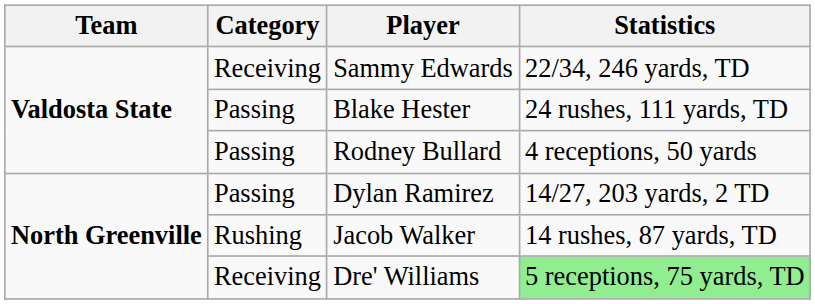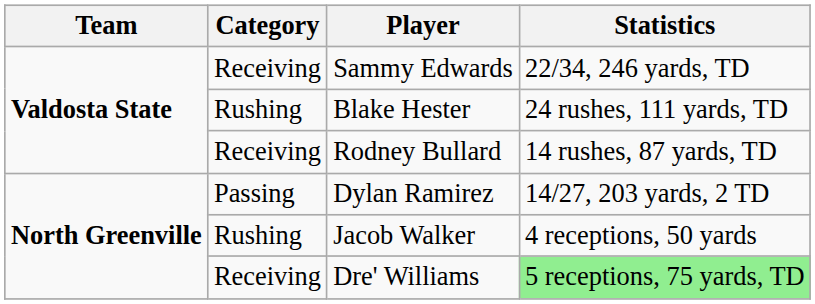(254, 109) Passing -> (258, 109) Rushing
(254, 151) Passing -> (267, 151) Receiving
(641, 151) 4 receptions, 50 yards -> (651, 151) 14 rushes, 87 yards, TD
(651, 235) 14 rushes, 87 yards, TD -> (641, 235) 4 receptions, 50 yards
